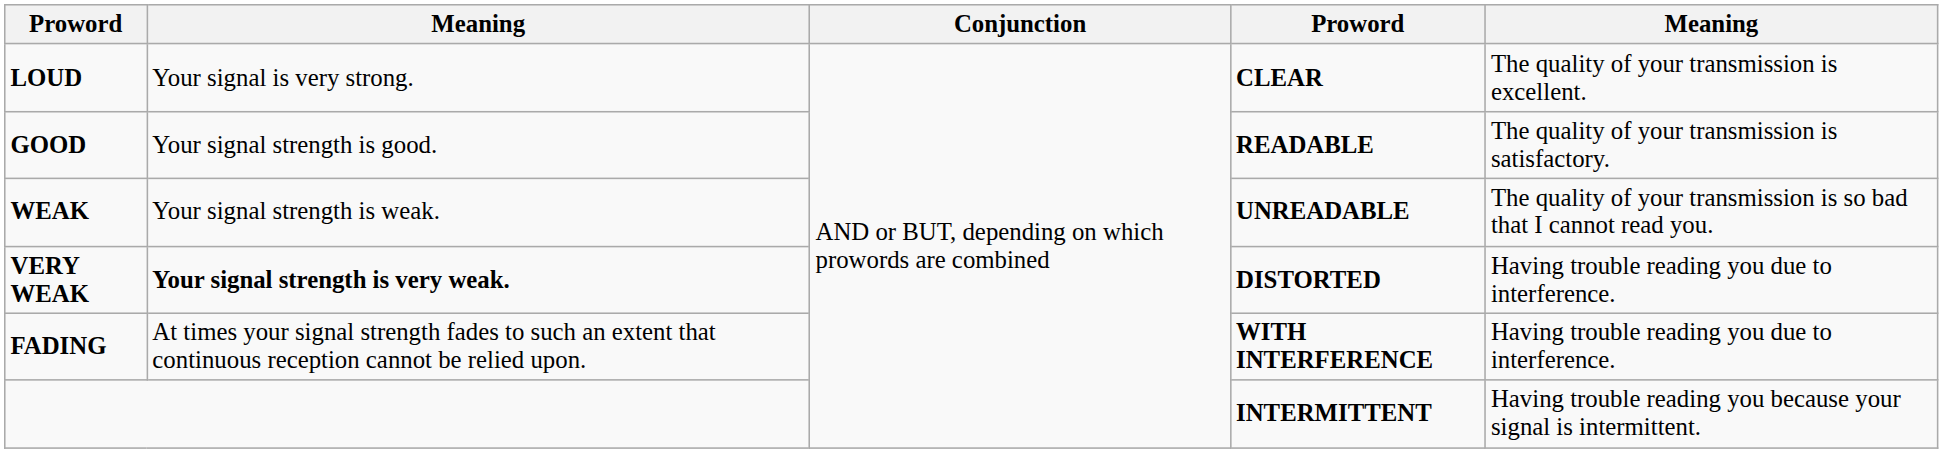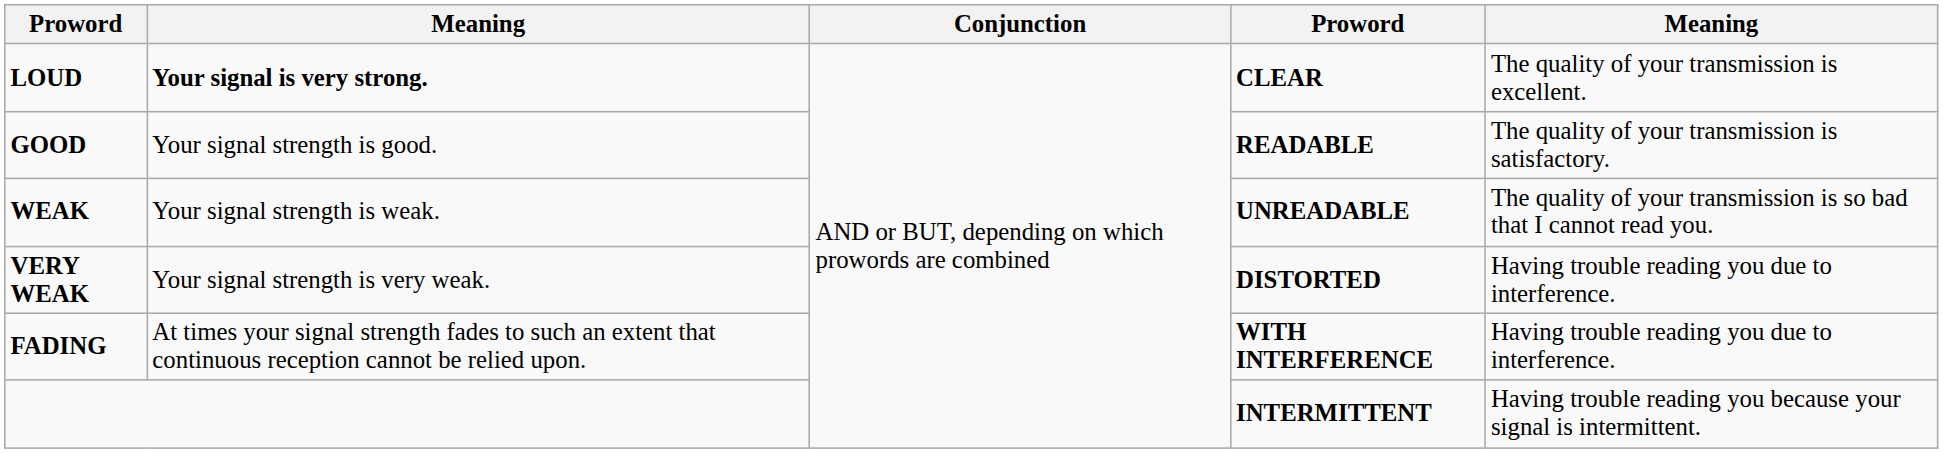(283, 77) normal -> (290, 77) bold
(331, 279) bold -> (321, 279) normal
